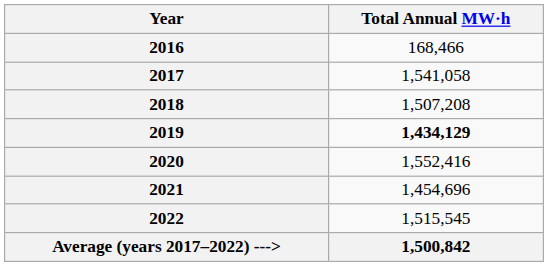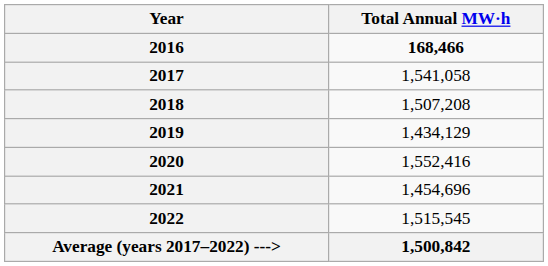(436, 47) normal -> (436, 47) bold
(436, 133) bold -> (436, 133) normal
